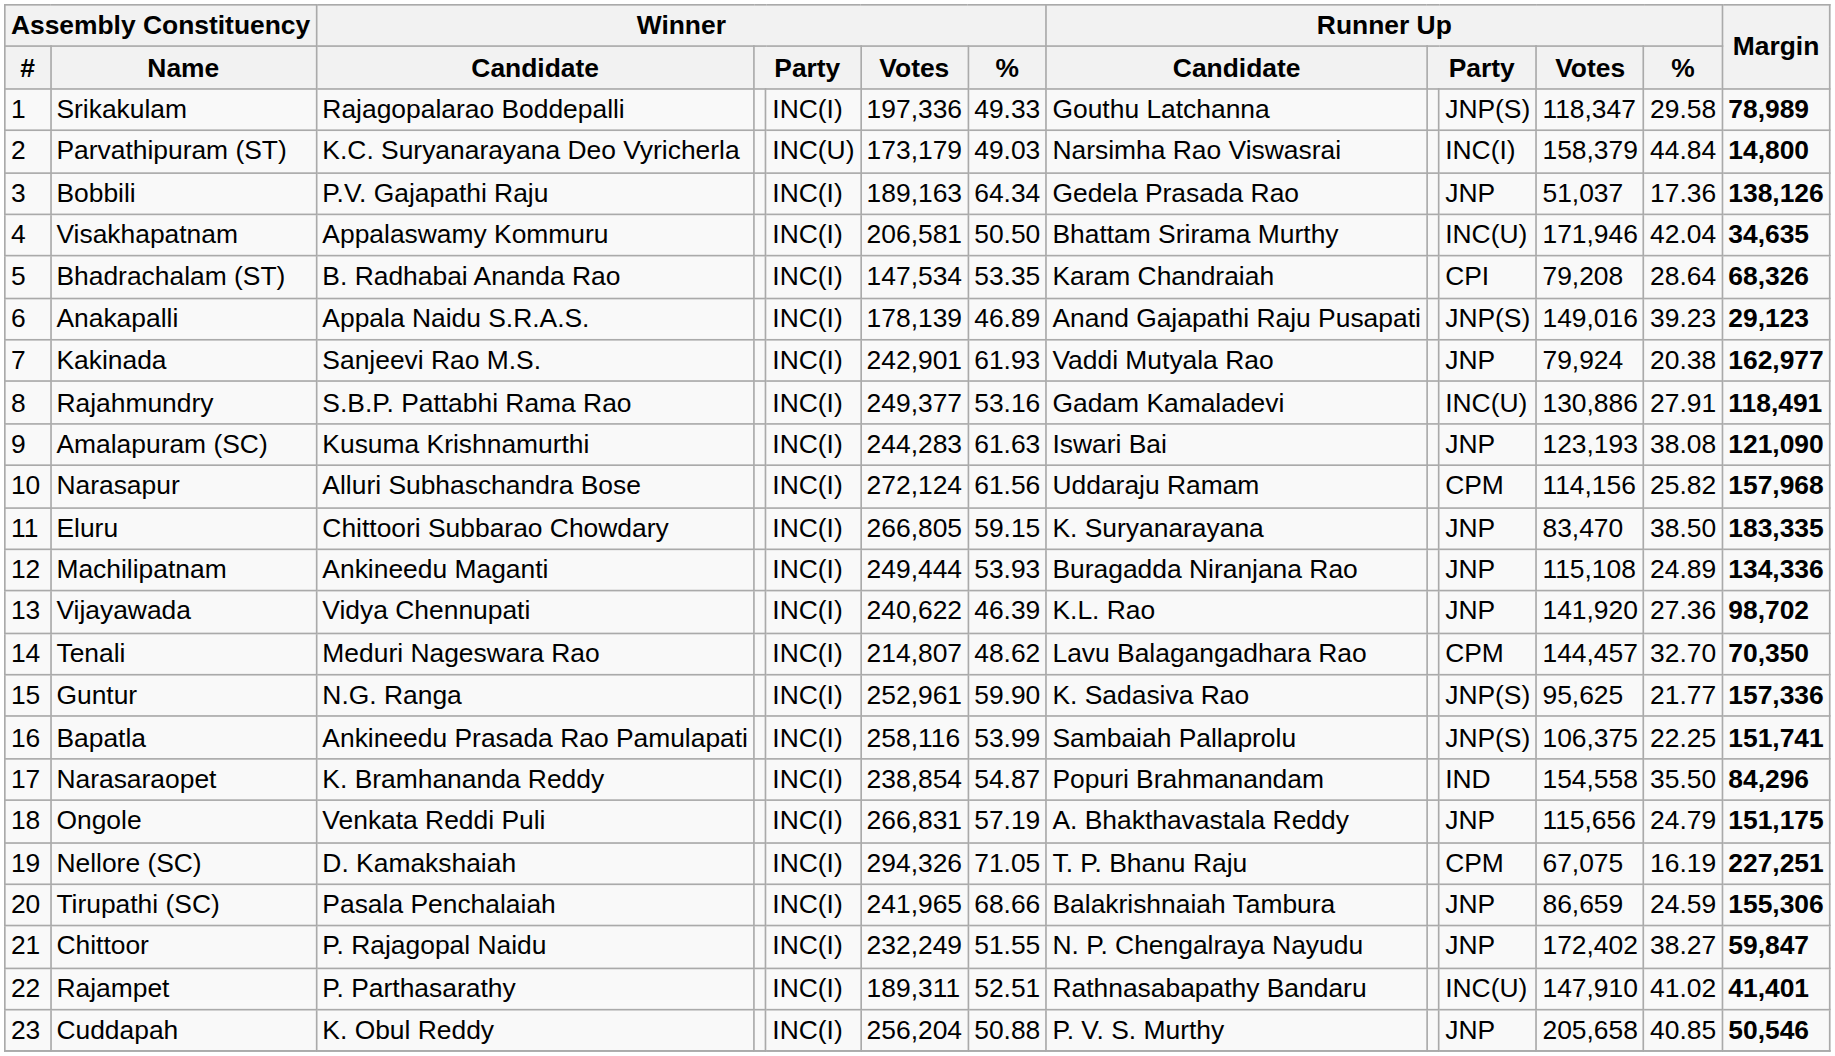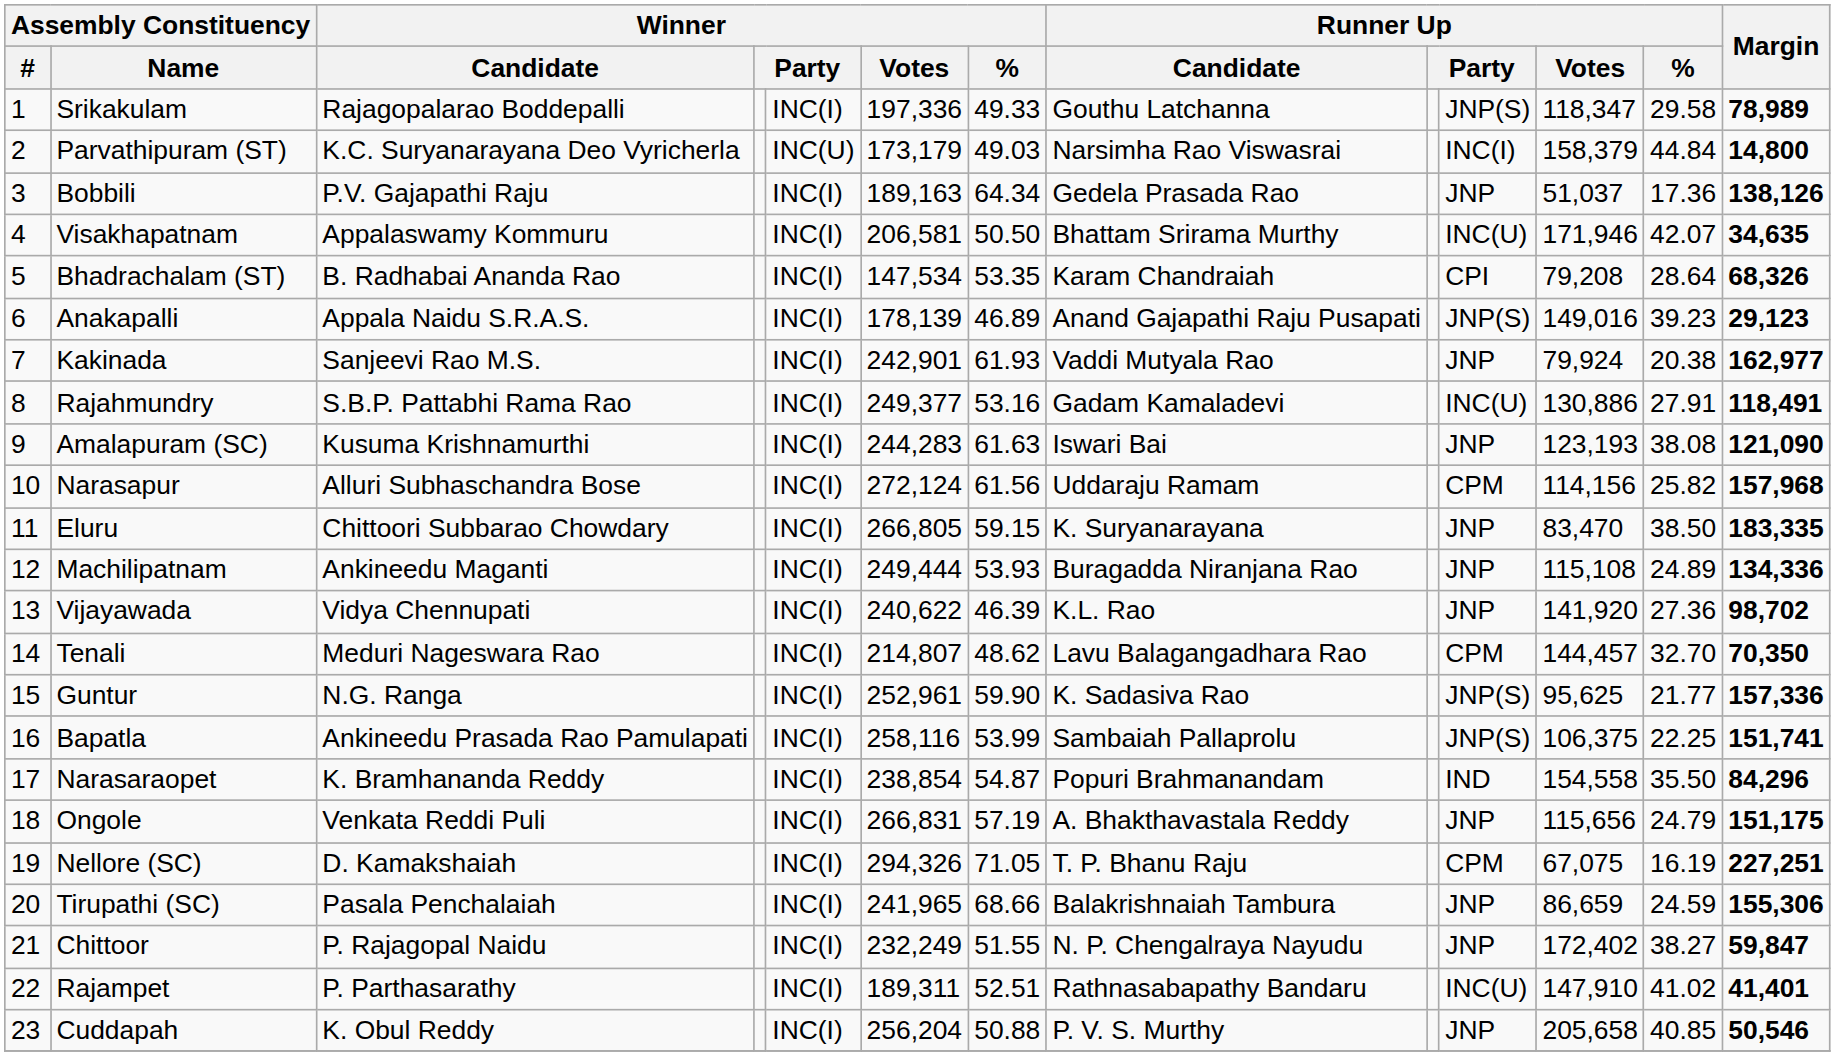(1683, 234) 42.04 -> (1683, 234) 42.07
